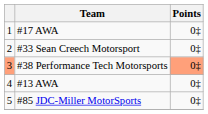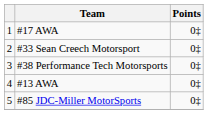(9, 66) lightsalmon background -> (9, 66) no background
(196, 66) lightsalmon background -> (196, 66) no background
